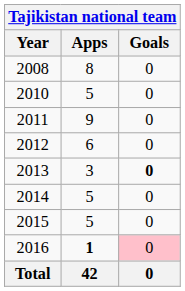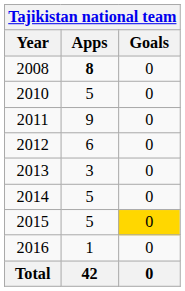(90, 68) normal -> (90, 68) bold
(149, 171) bold -> (149, 171) normal
(149, 222) no background -> (149, 222) gold background
(90, 247) bold -> (90, 247) normal
(149, 247) pink background -> (149, 247) no background
